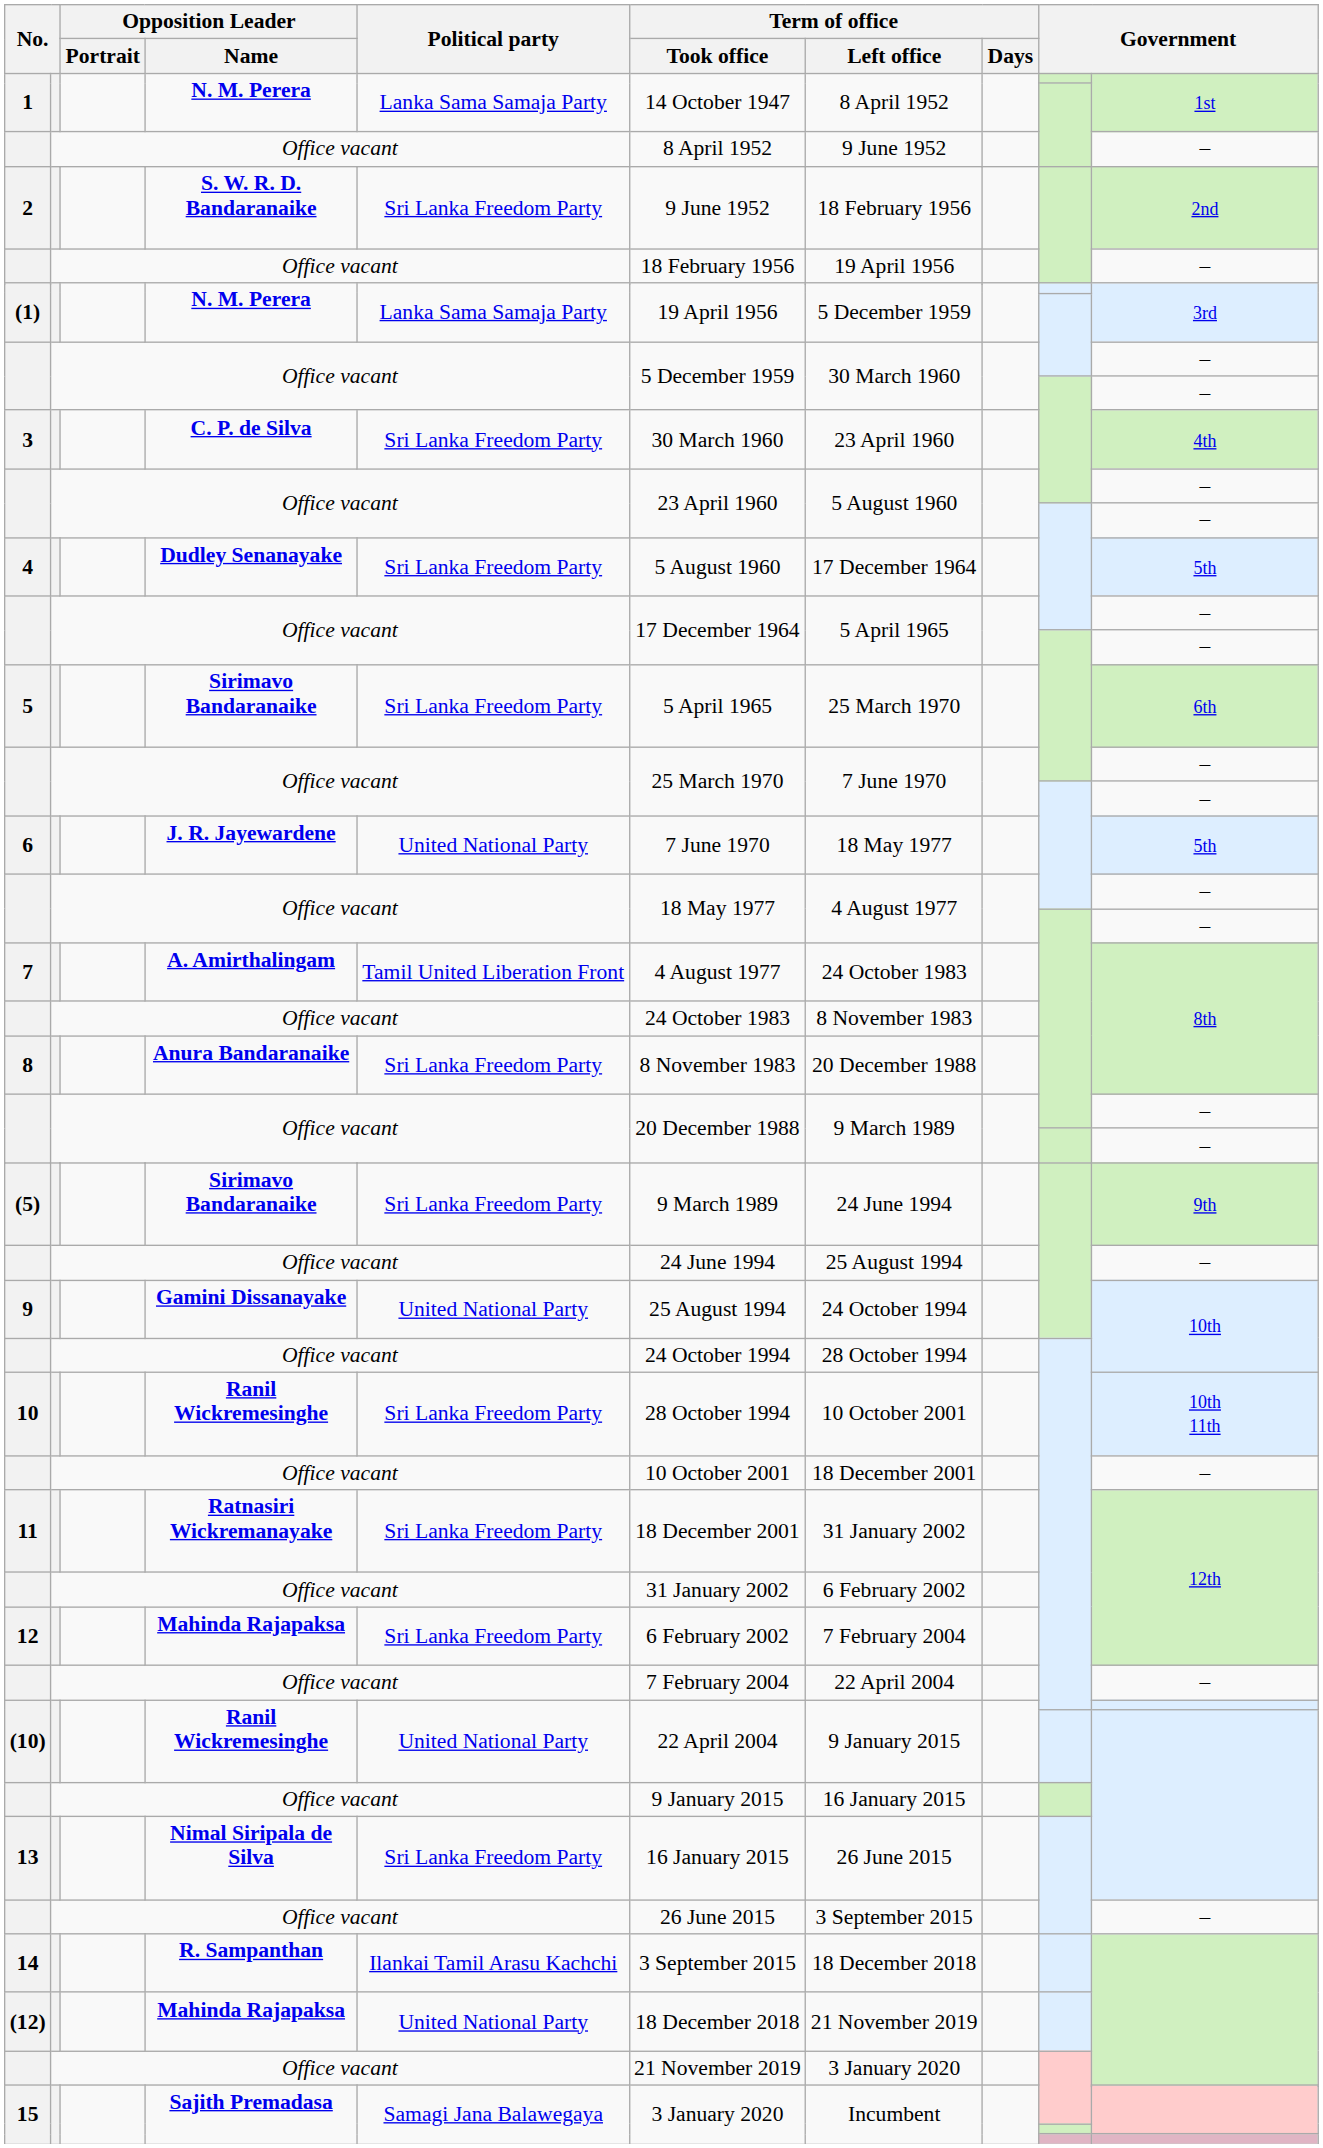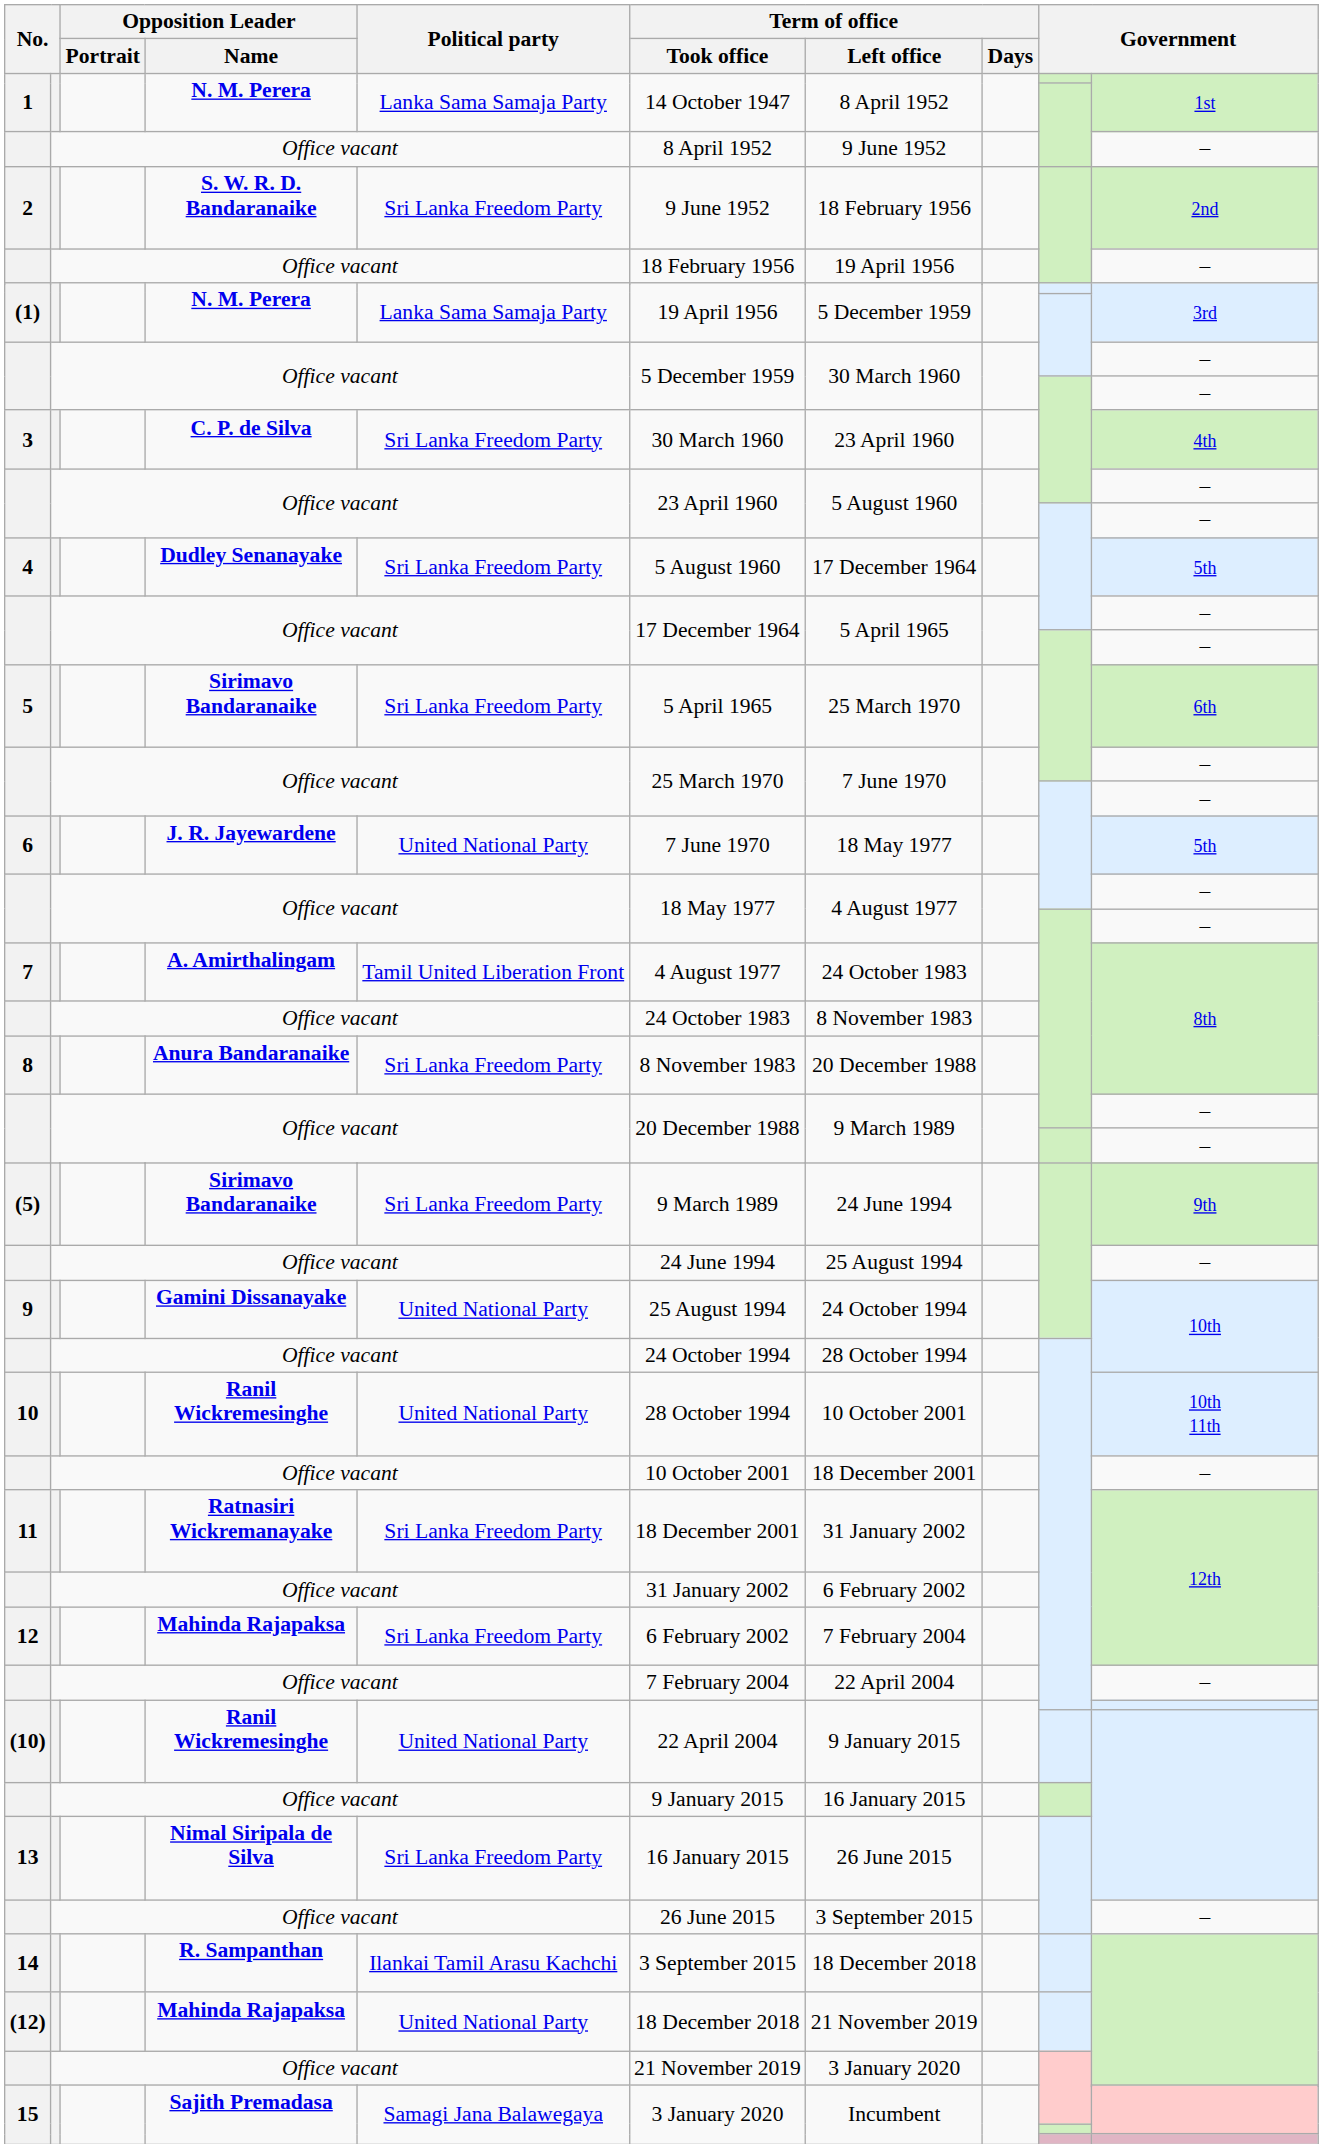(493, 1413) Sri Lanka Freedom Party -> (493, 1413) United National Party
